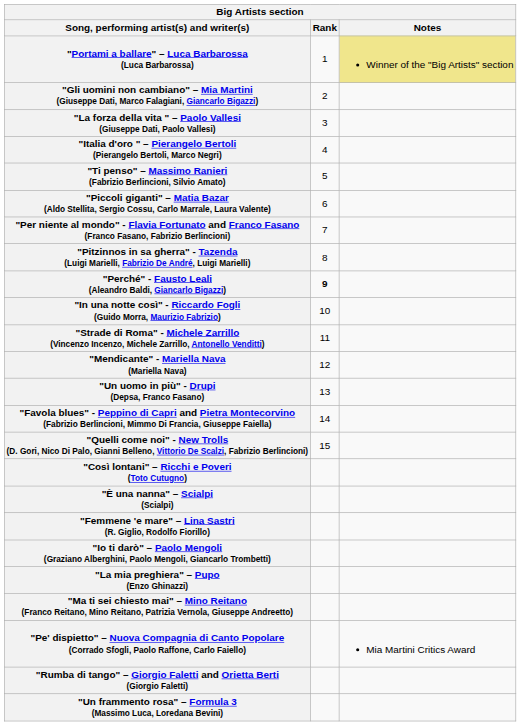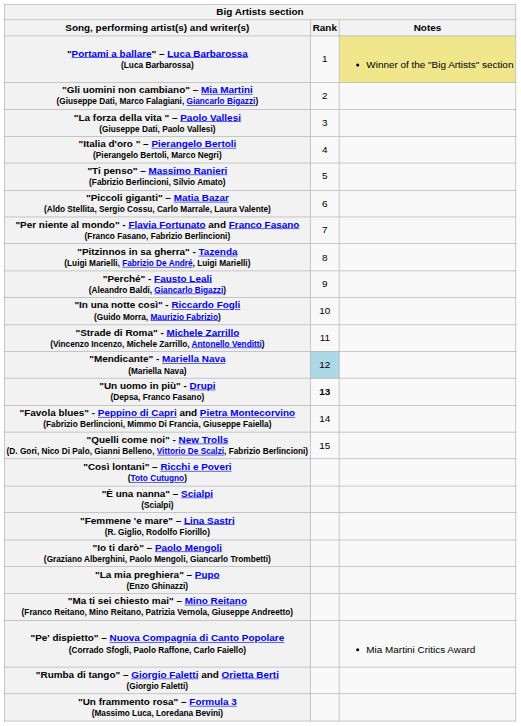(325, 284) bold -> (325, 284) normal
(325, 365) no background -> (325, 365) lightblue background
(325, 391) normal -> (325, 391) bold
